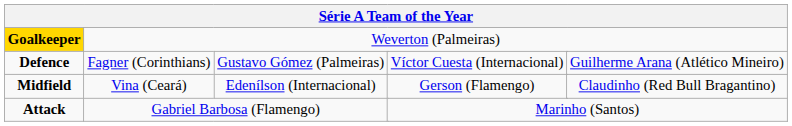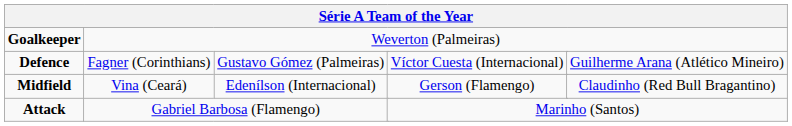(44, 39) gold background -> (44, 39) no background
